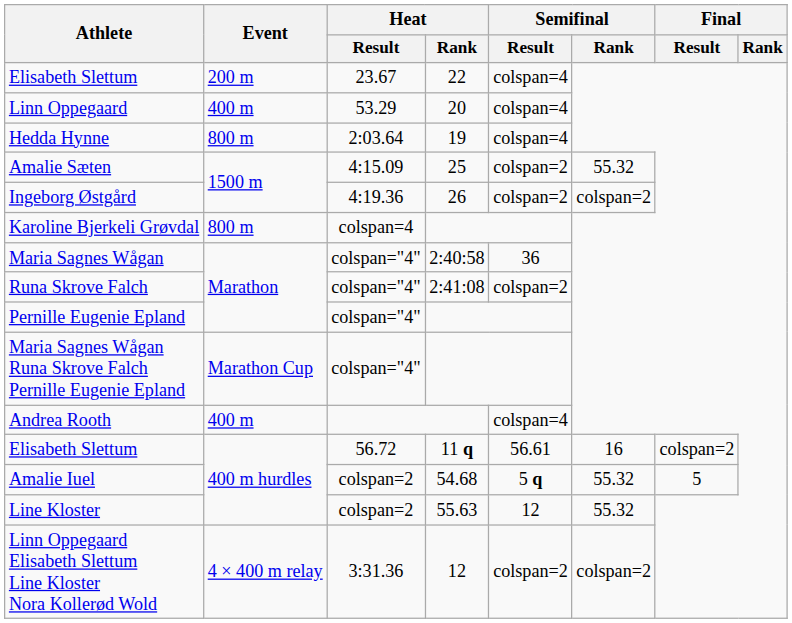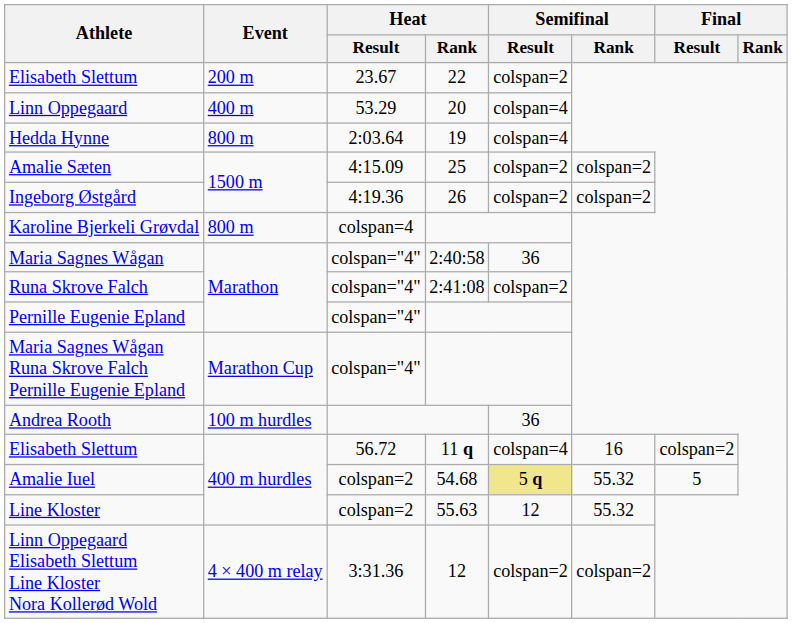(530, 78) colspan=4 -> (530, 78) colspan=2
(614, 167) 55.32 -> (614, 167) colspan=2
(231, 420) 400 m -> (260, 420) 100 m hurdles
(530, 420) colspan=4 -> (530, 420) 36
(530, 450) 56.61 -> (530, 450) colspan=4
(530, 480) no background -> (530, 480) khaki background
